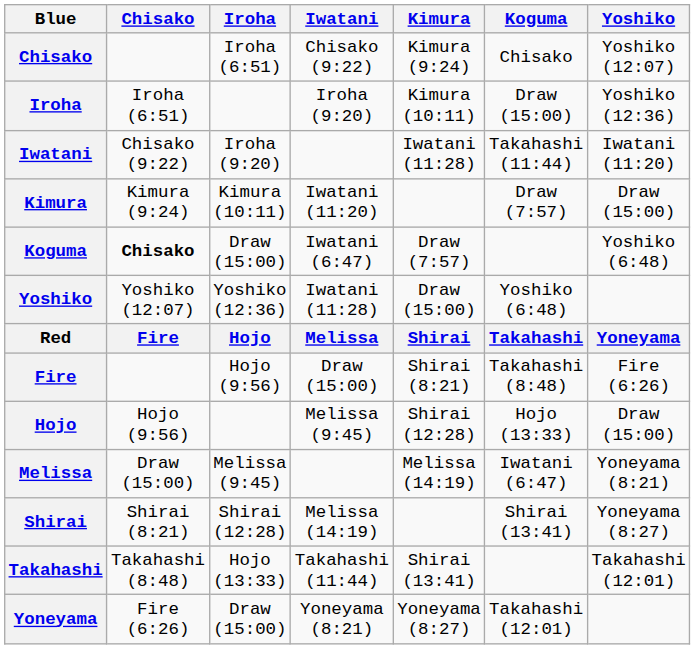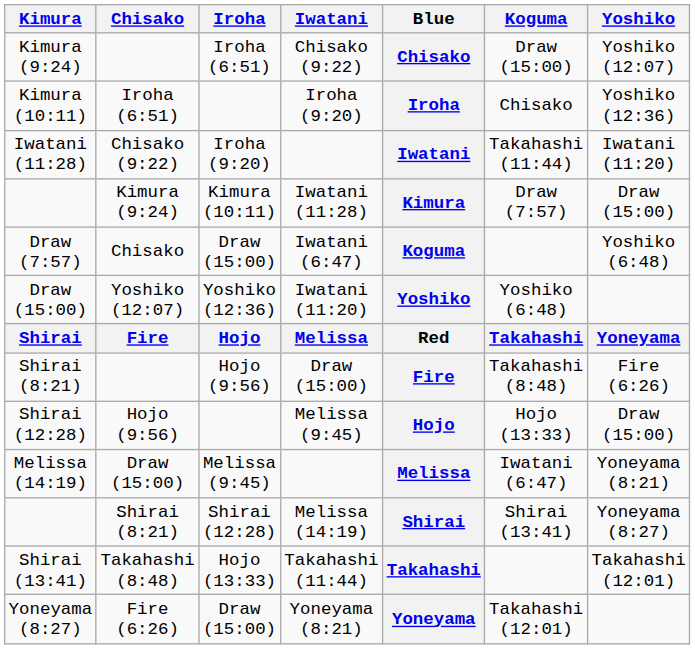columns swapped: (56, 19) <-> (439, 19)
(536, 57) Chisako -> (536, 57) Draw (15:00)
(536, 106) Draw (15:00) -> (536, 106) Chisako
(342, 203) Iwatani (11:20) -> (331, 203) Iwatani (11:28)
(158, 251) bold -> (148, 251) normal
(342, 300) Iwatani (11:28) -> (331, 300) Iwatani (11:20)
